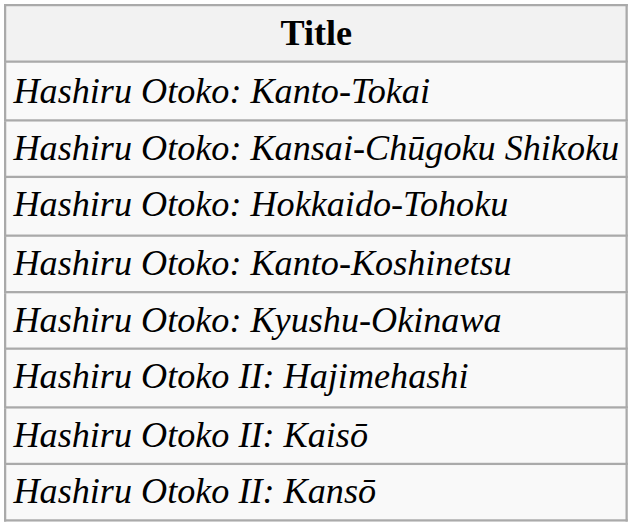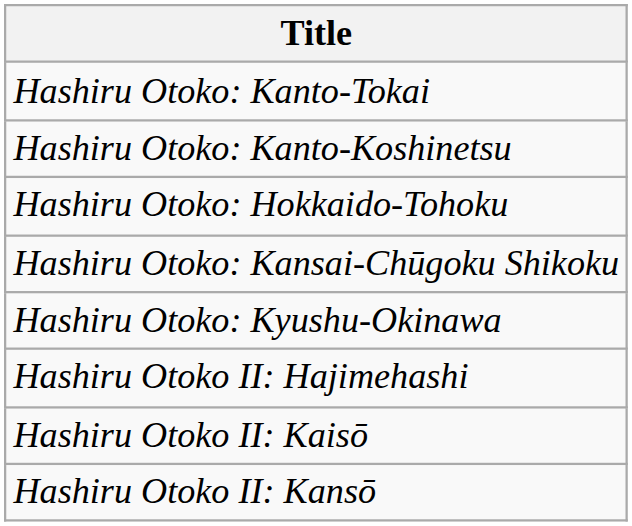(316, 147) Hashiru Otoko: Kansai-Chūgoku Shikoku -> (263, 147) Hashiru Otoko: Kanto-Koshinetsu
(263, 262) Hashiru Otoko: Kanto-Koshinetsu -> (316, 262) Hashiru Otoko: Kansai-Chūgoku Shikoku
